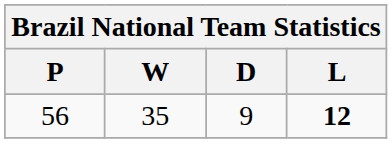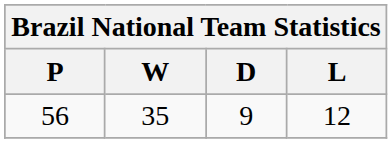(337, 115) bold -> (337, 115) normal
